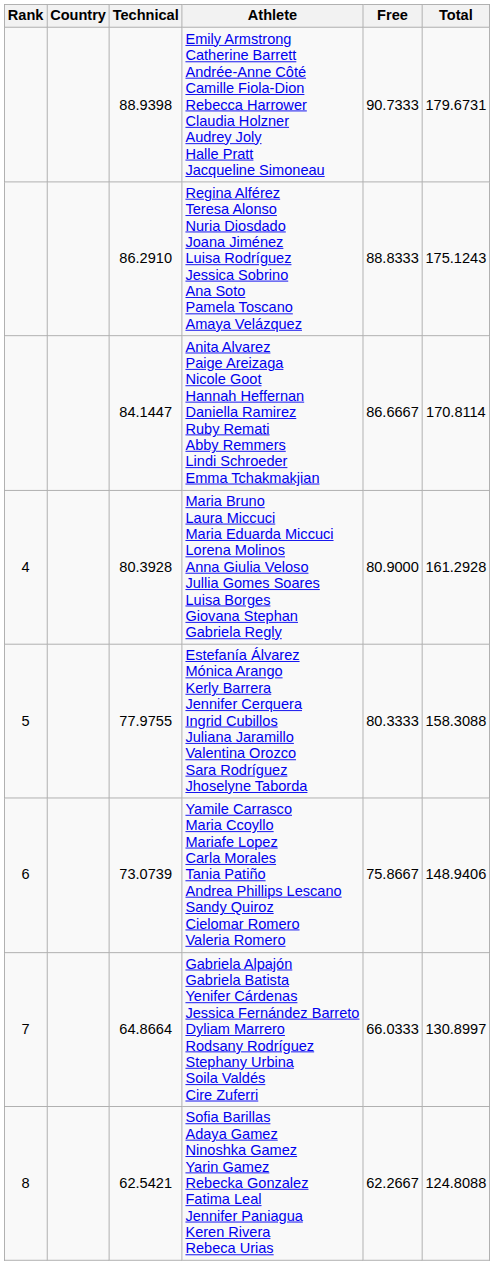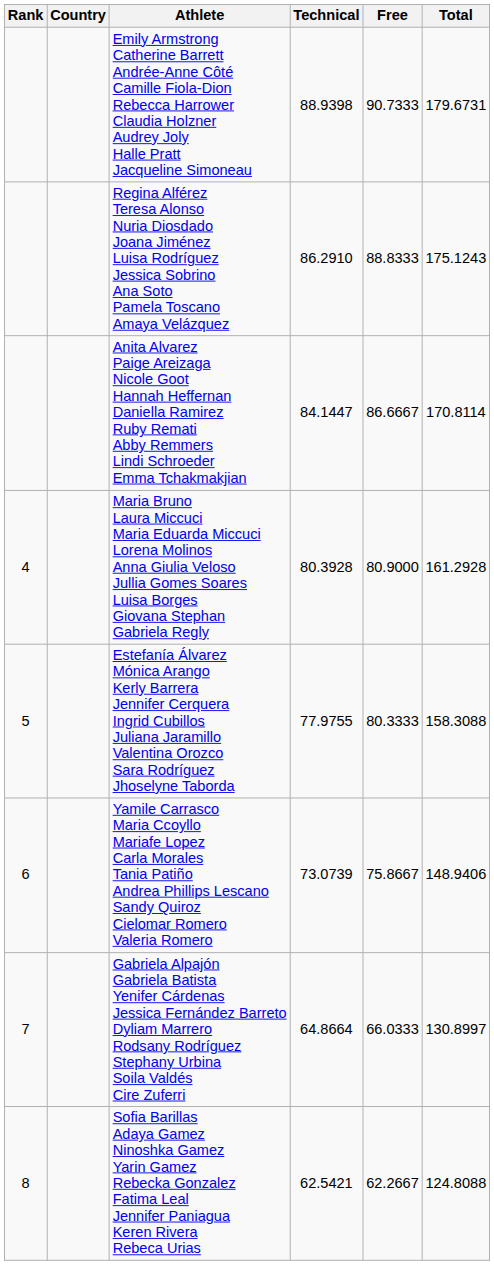columns swapped: (272, 16) <-> (146, 16)
